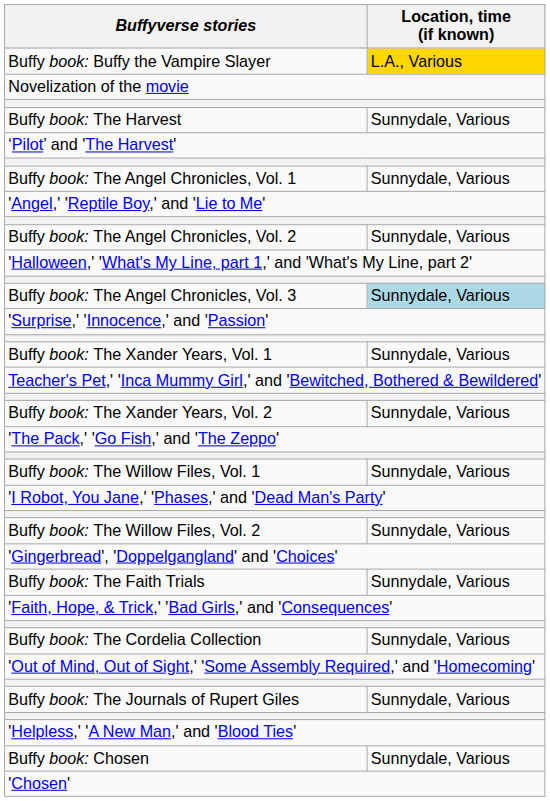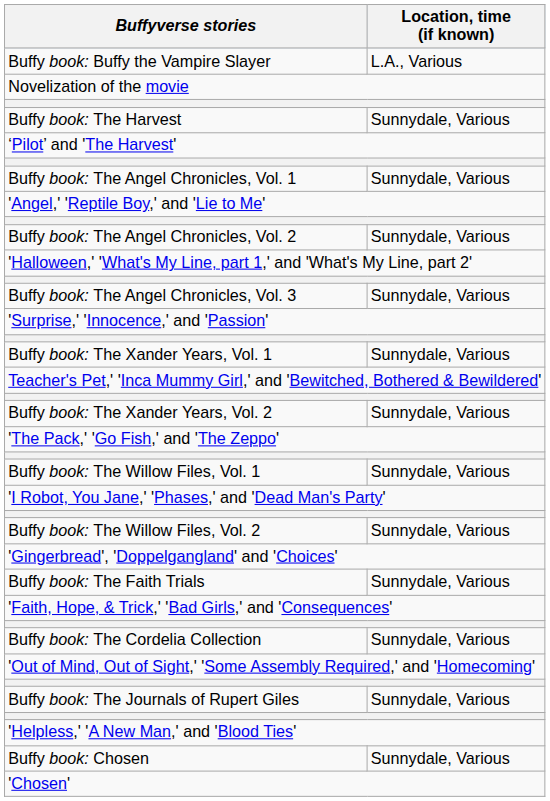(416, 61) gold background -> (416, 61) no background
(440, 295) lightblue background -> (440, 295) no background
